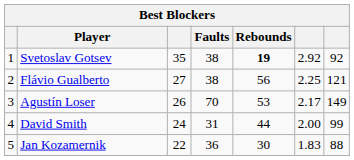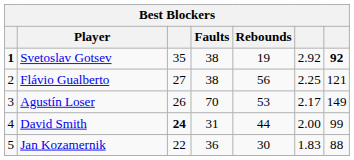(11, 58) normal -> (11, 58) bold
(264, 58) bold -> (264, 58) normal
(337, 58) normal -> (337, 58) bold
(179, 123) normal -> (179, 123) bold
